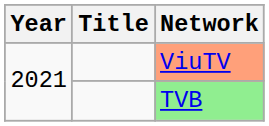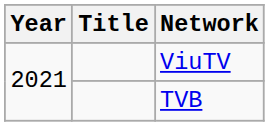(195, 62) lightsalmon background -> (195, 62) no background
(181, 101) lightgreen background -> (181, 101) no background
